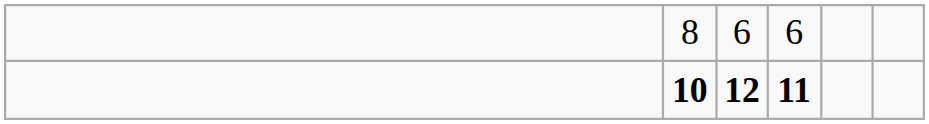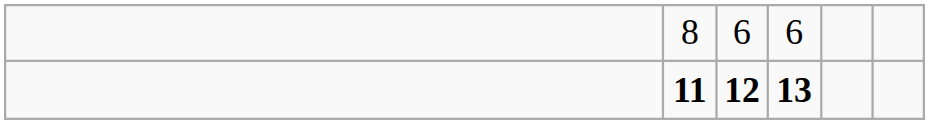(690, 89) 10 -> (690, 89) 11
(794, 89) 11 -> (794, 89) 13
